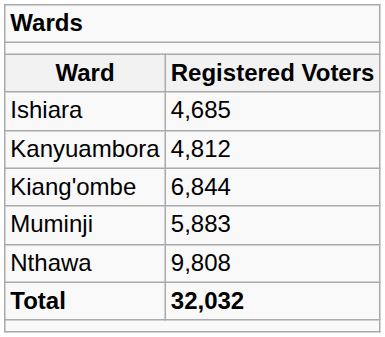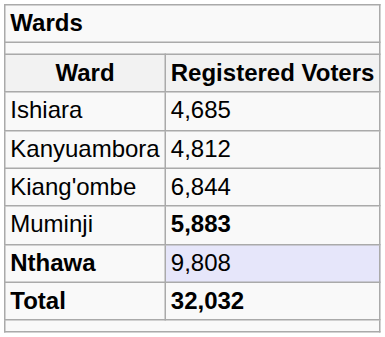(201, 224) normal -> (201, 224) bold
(51, 262) normal -> (53, 262) bold
(201, 262) no background -> (201, 262) lavender background
